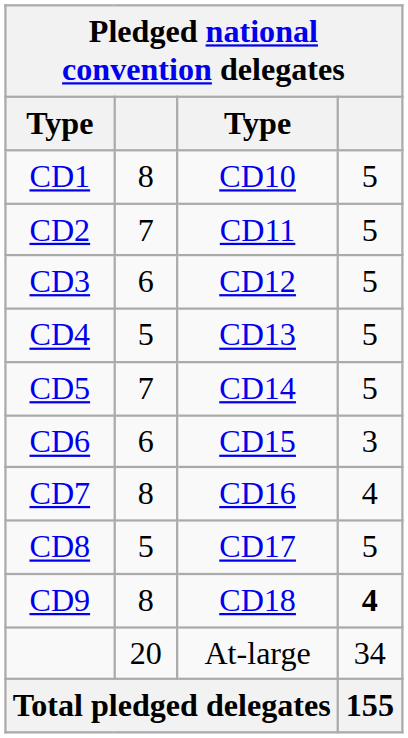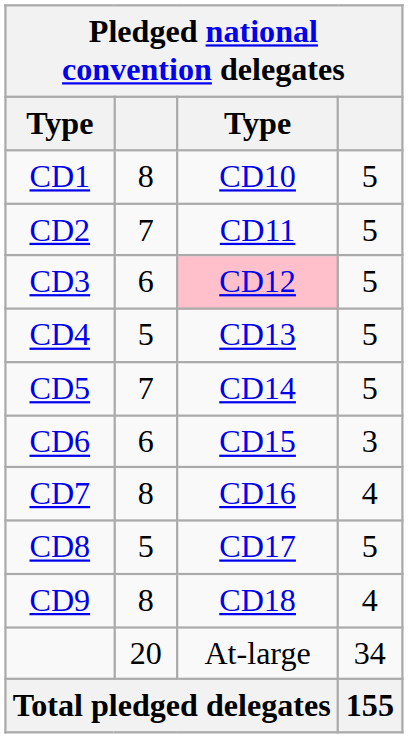(258, 281) no background -> (258, 281) pink background
(370, 599) bold -> (370, 599) normal
